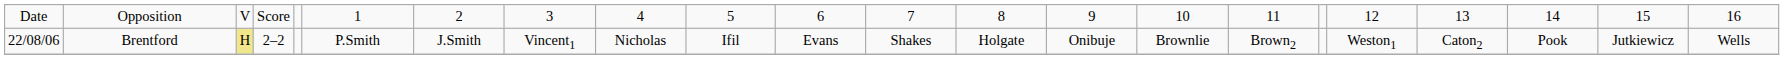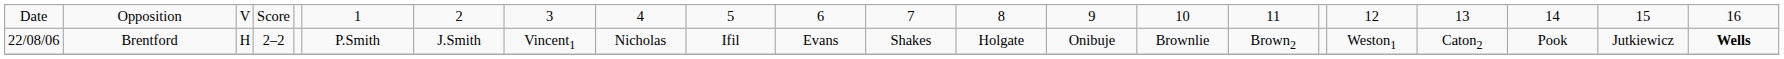(245, 40) khaki background -> (245, 40) no background
(1734, 40) normal -> (1734, 40) bold
